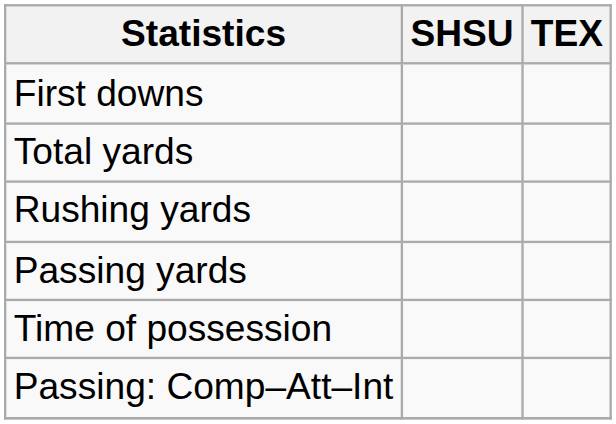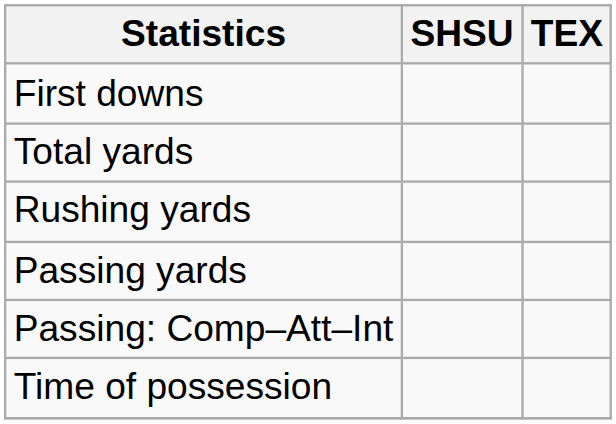rows swapped: (204, 387) <-> (173, 328)
